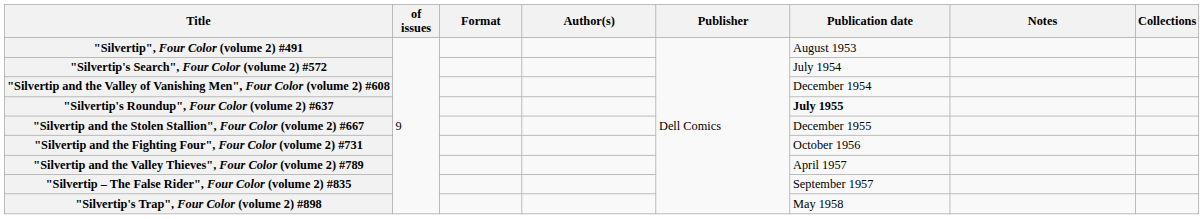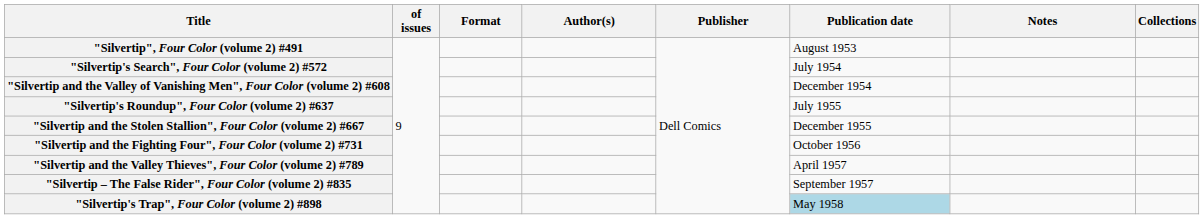(818, 106) bold -> (817, 106) normal
(818, 203) no background -> (818, 203) lightblue background
